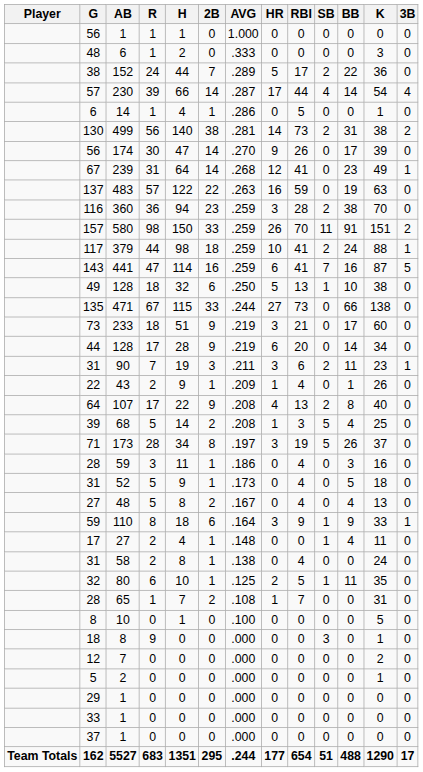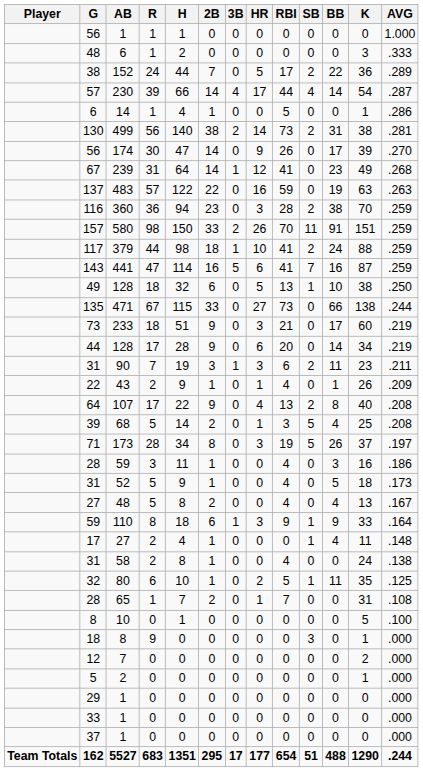columns swapped: (408, 14) <-> (243, 14)
